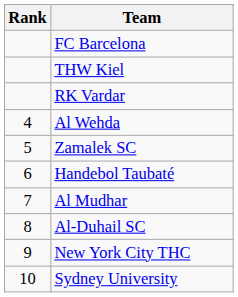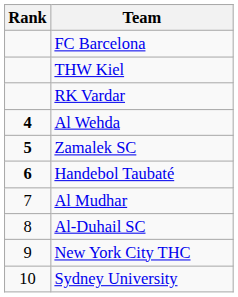(28, 122) normal -> (28, 122) bold
(28, 148) normal -> (28, 148) bold
(28, 174) normal -> (28, 174) bold
